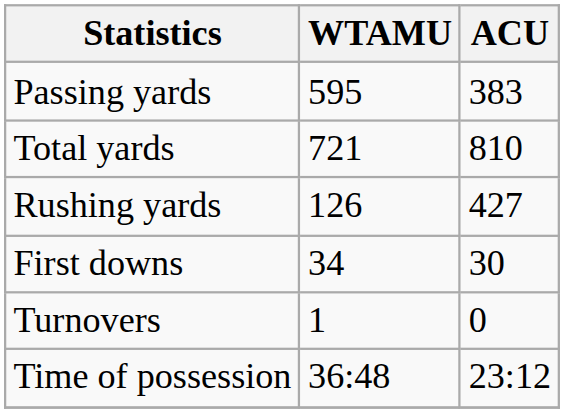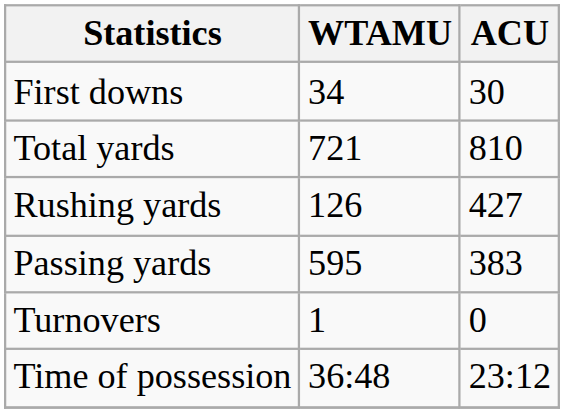rows swapped: (98, 262) <-> (112, 90)
